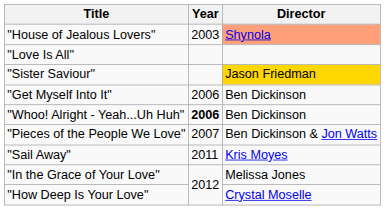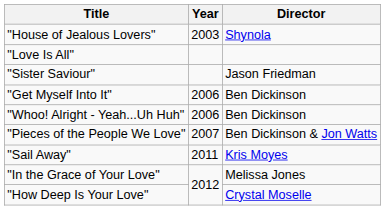(248, 34) lightsalmon background -> (248, 34) no background
(270, 74) gold background -> (270, 74) no background
(205, 114) bold -> (205, 114) normal
